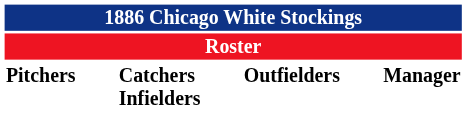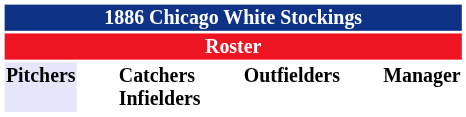(41, 75) no background -> (41, 75) lavender background
